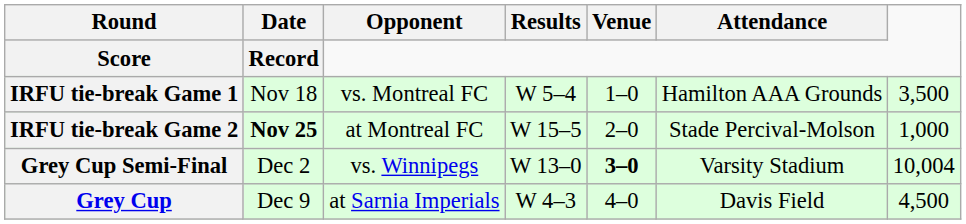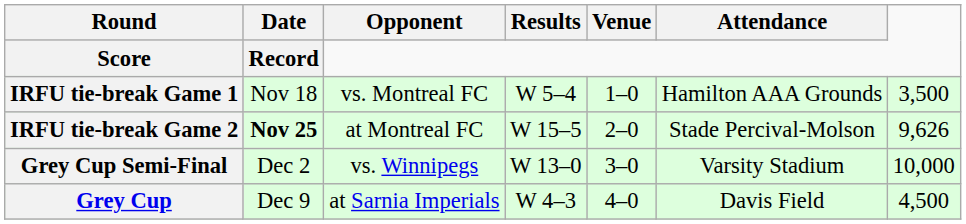(924, 129) 1,000 -> (924, 129) 9,626
(622, 165) bold -> (622, 165) normal
(924, 165) 10,004 -> (924, 165) 10,000
